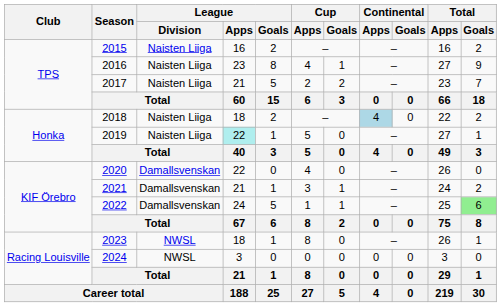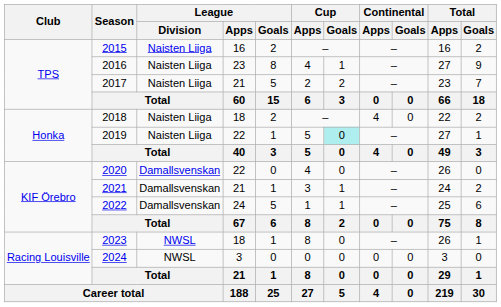(376, 118) lightblue background -> (376, 118) no background
(239, 135) paleturquoise background -> (239, 135) no background
(342, 135) no background -> (342, 135) paleturquoise background
(479, 205) lightgreen background -> (479, 205) no background
